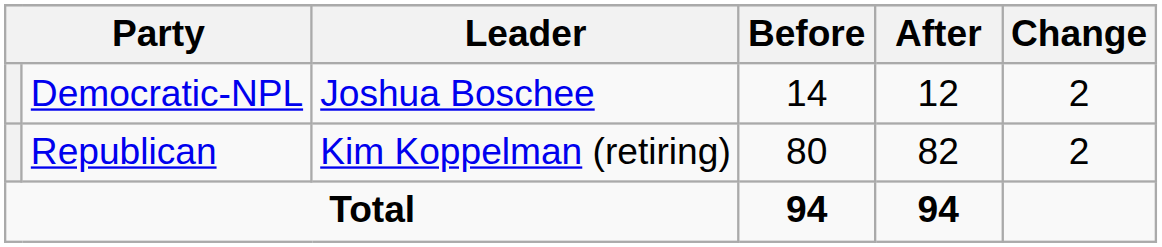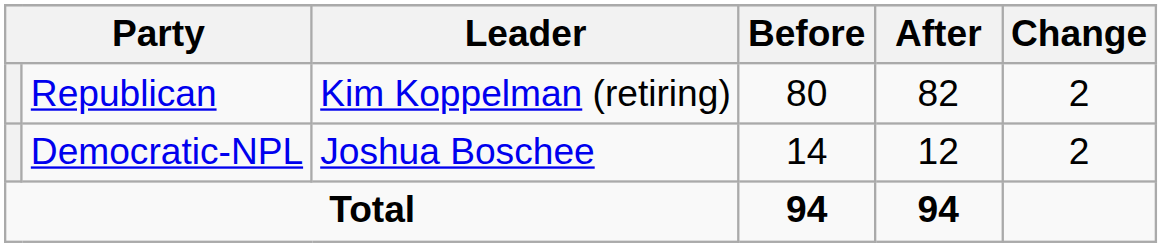rows swapped: (124, 151) <-> (167, 92)
